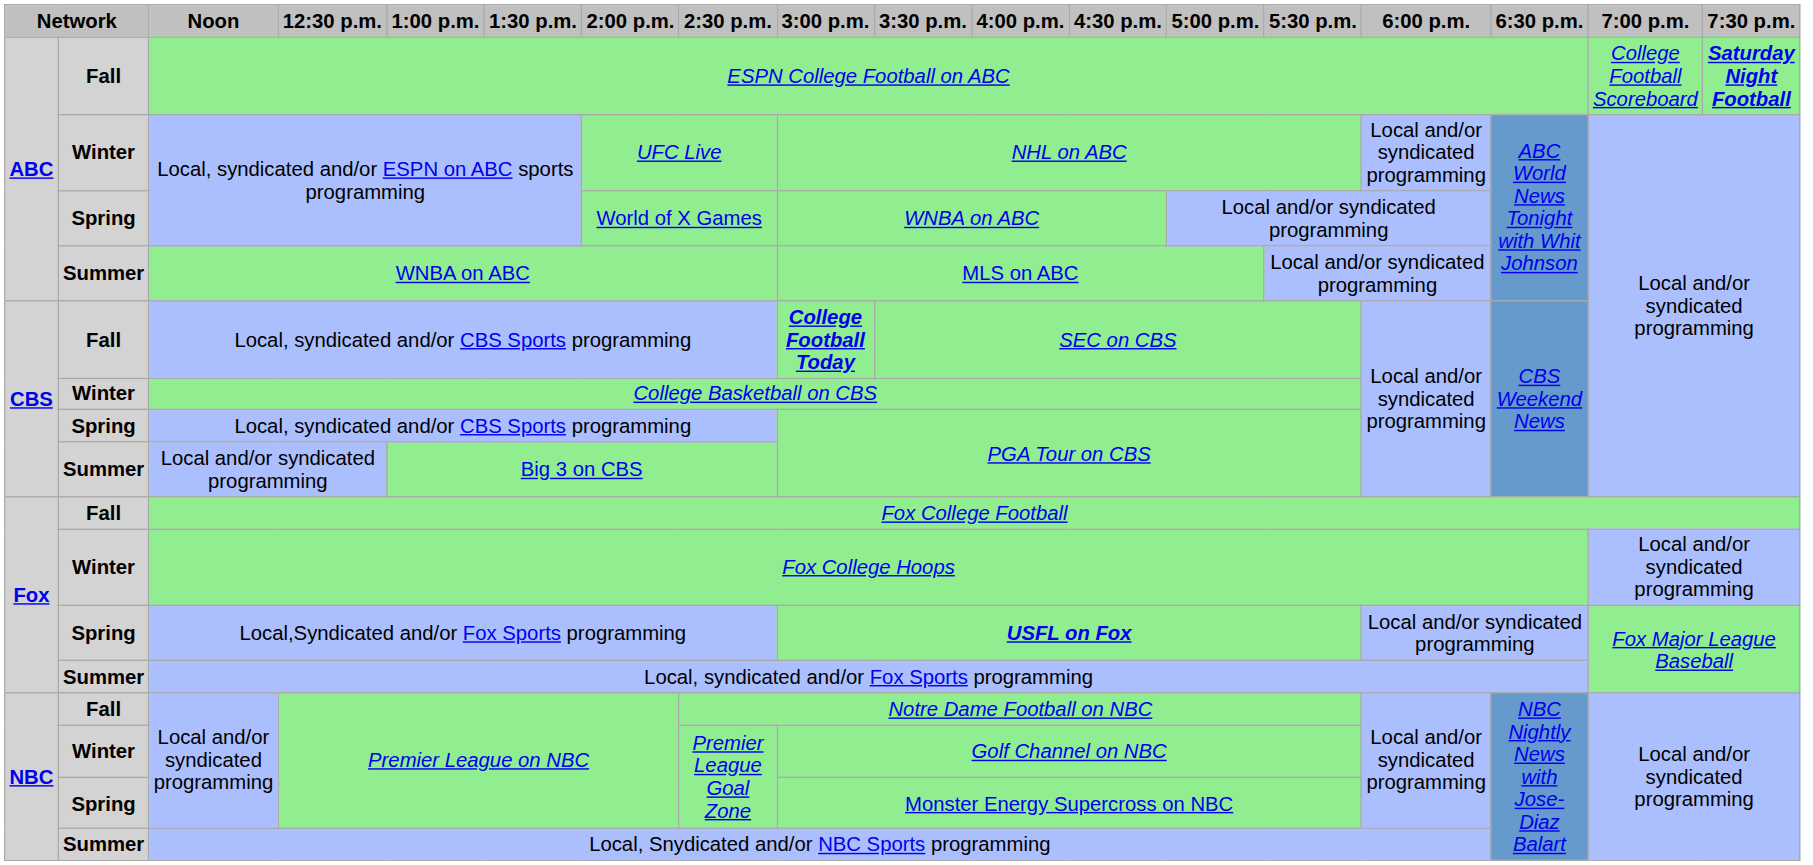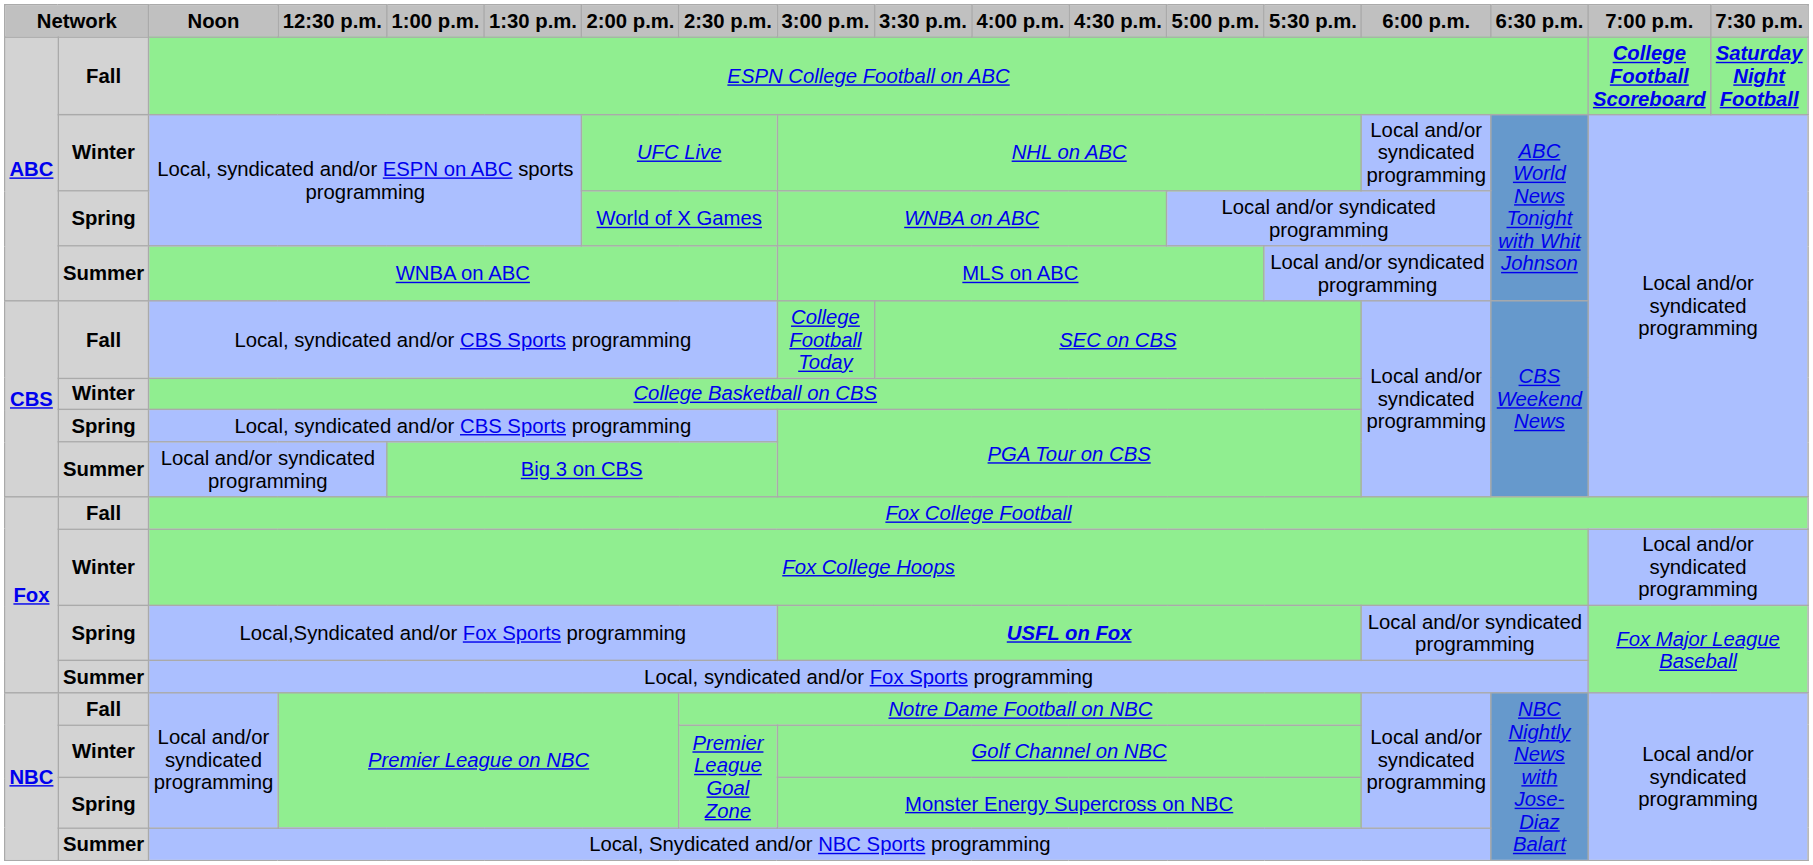(1645, 76) normal -> (1649, 76) bold
(825, 339) bold -> (825, 339) normal
